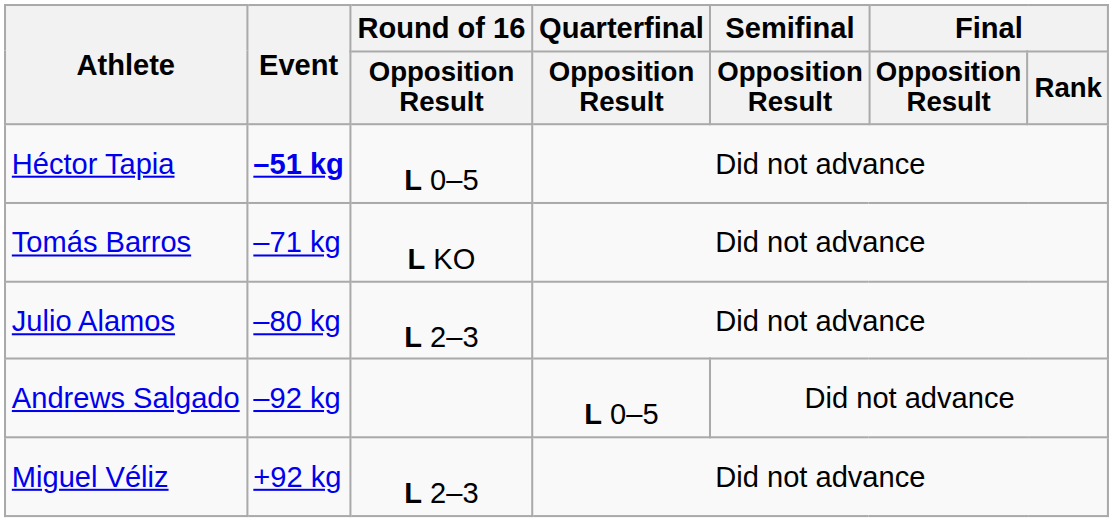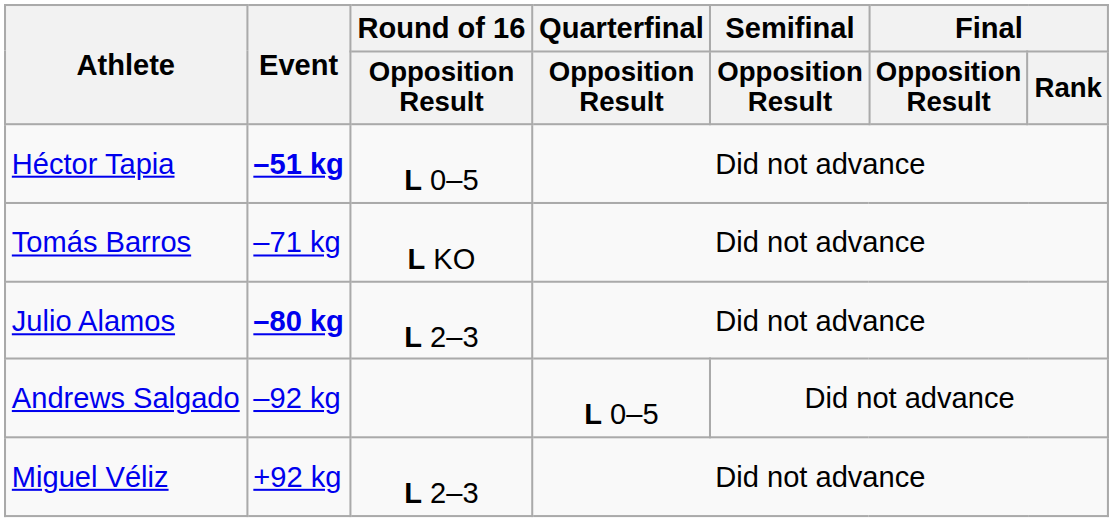(297, 321) normal -> (299, 321) bold
